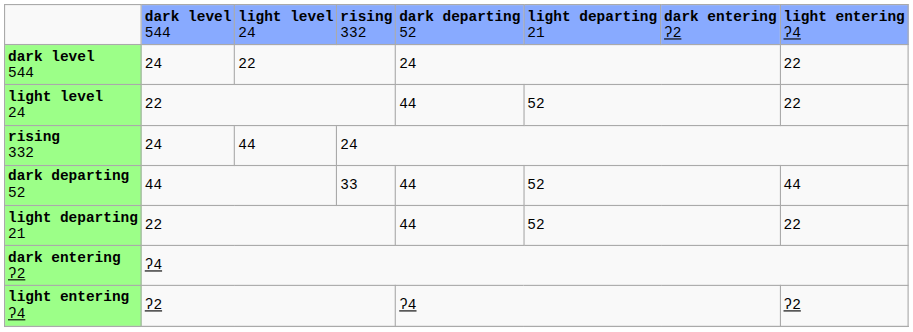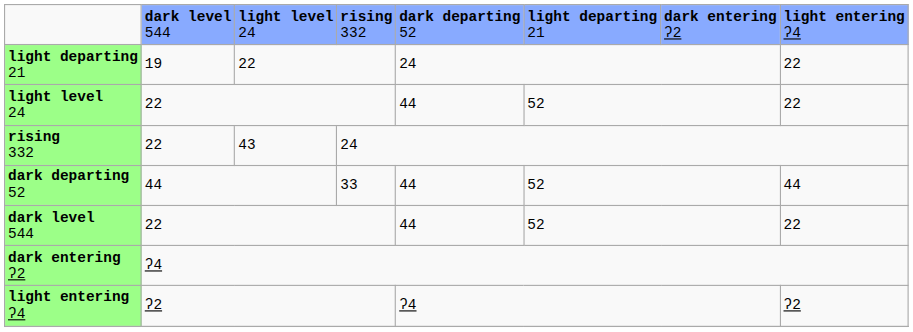(51, 65) dark level 544 -> (73, 65) light departing 21
(153, 65) 24 -> (153, 65) 19
(153, 145) 24 -> (153, 145) 22
(247, 145) 44 -> (247, 145) 43
(73, 225) light departing 21 -> (51, 225) dark level 544
